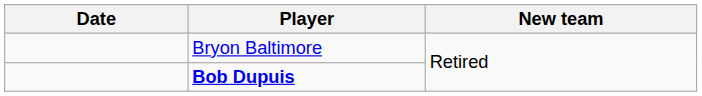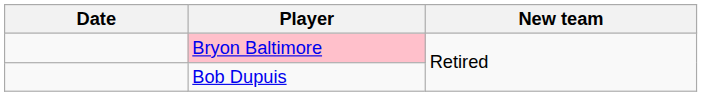(257, 47) no background -> (257, 47) pink background
(243, 76) bold -> (239, 76) normal
